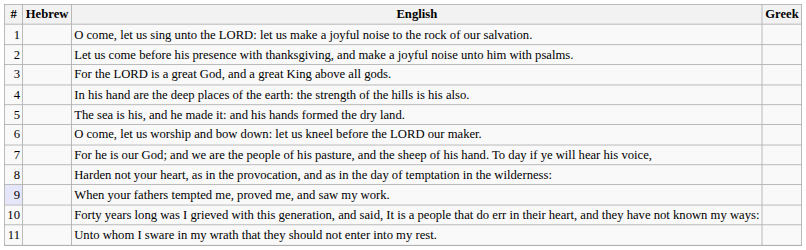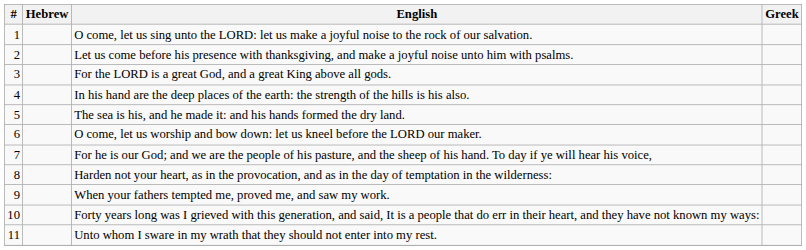(17, 194) lavender background -> (17, 194) no background
